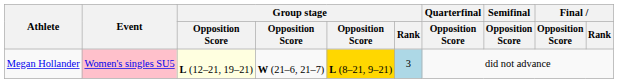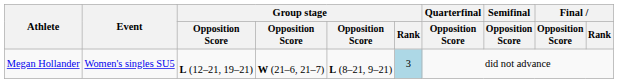(130, 64) pink background -> (130, 64) no background
(216, 70) lightyellow background -> (216, 70) no background
(361, 70) gold background -> (361, 70) no background
